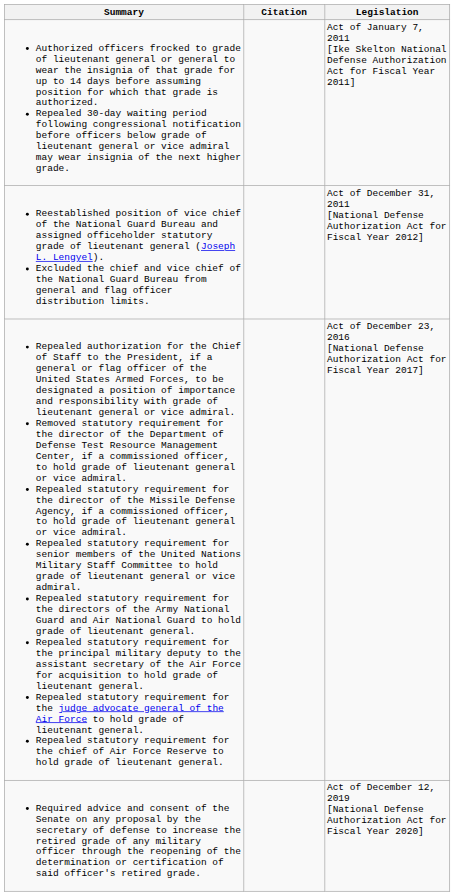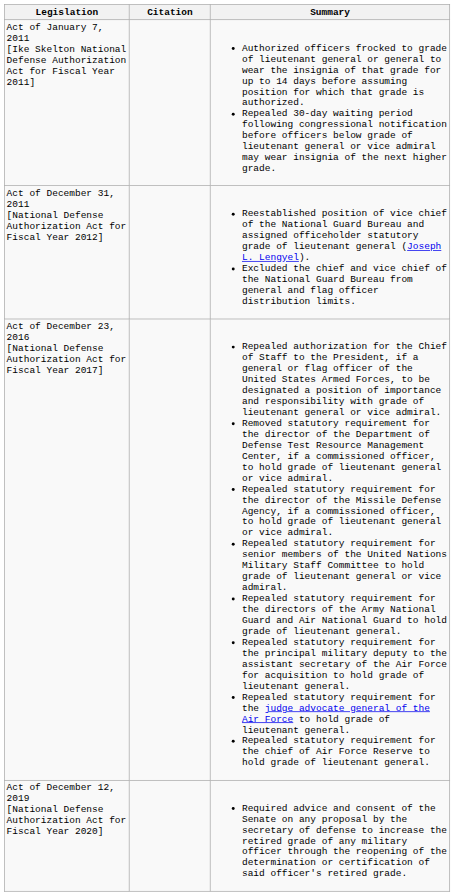columns swapped: (387, 12) <-> (124, 12)
